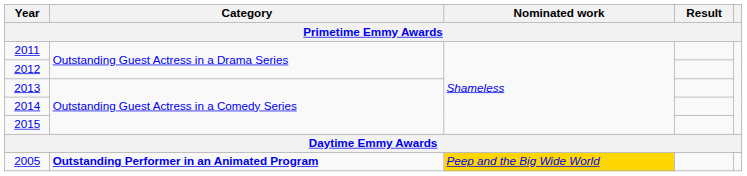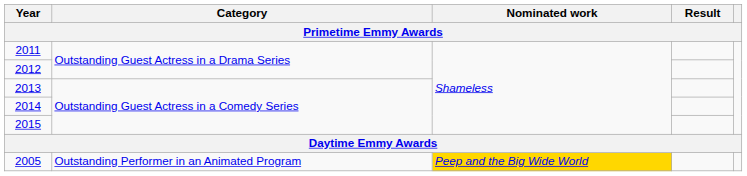(185, 161) bold -> (178, 161) normal
